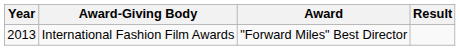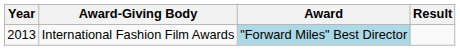(324, 34) no background -> (324, 34) lightblue background
